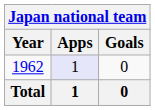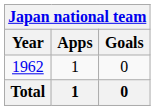(75, 67) lavender background -> (75, 67) no background
